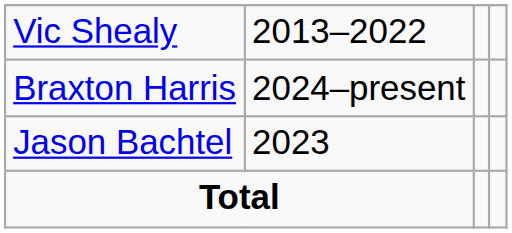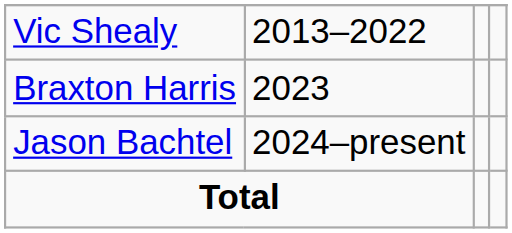(359, 87) 2024–present -> (291, 87) 2023
(291, 142) 2023 -> (359, 142) 2024–present
